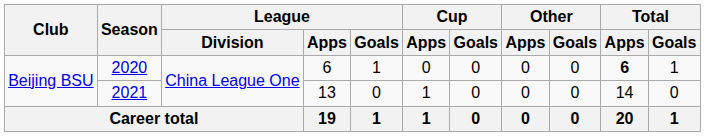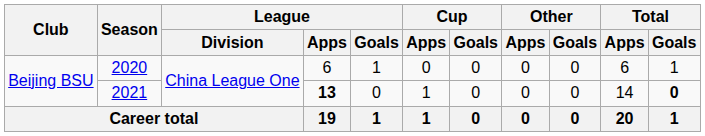(625, 67) bold -> (625, 67) normal
(327, 93) normal -> (327, 93) bold
(674, 93) normal -> (674, 93) bold
